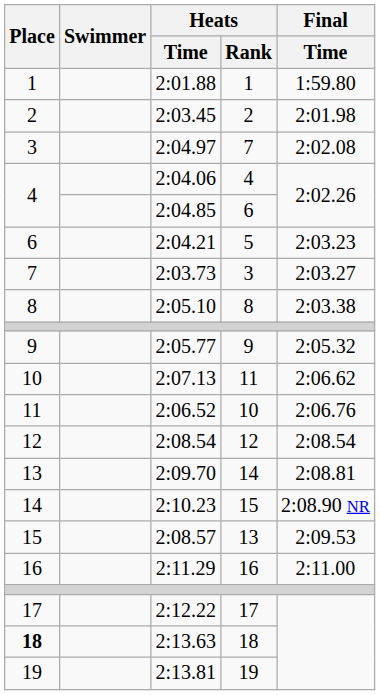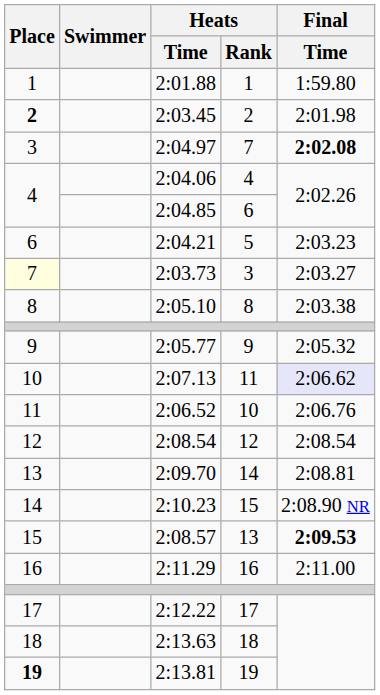(32, 115) normal -> (32, 115) bold
(325, 147) normal -> (325, 147) bold
(32, 274) no background -> (32, 274) lightyellow background
(325, 378) no background -> (325, 378) lavender background
(325, 537) normal -> (325, 537) bold
(32, 641) bold -> (32, 641) normal
(32, 673) normal -> (32, 673) bold
